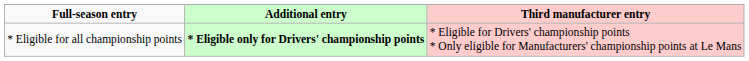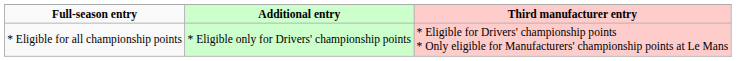(306, 39) bold -> (299, 39) normal
